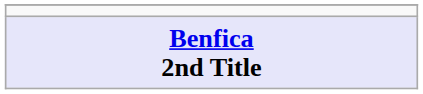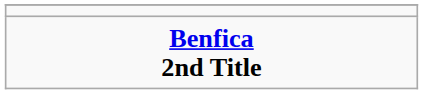(211, 52) lavender background -> (211, 52) no background
